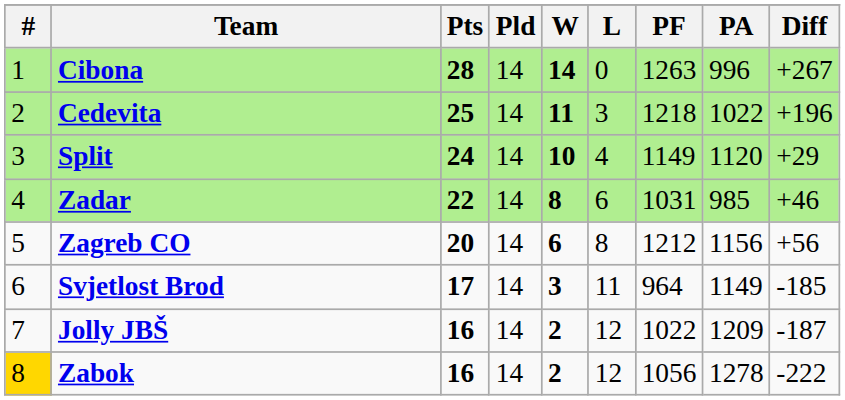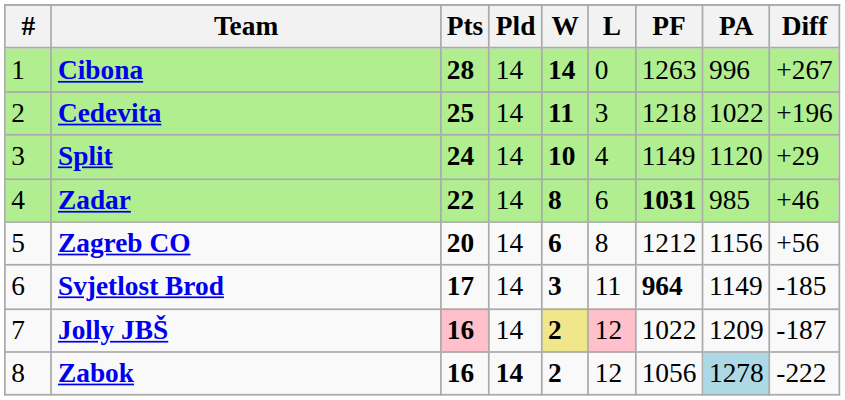(669, 199) normal -> (669, 199) bold
(662, 286) normal -> (662, 286) bold
(460, 329) no background -> (460, 329) pink background
(555, 329) no background -> (555, 329) khaki background
(609, 329) no background -> (609, 329) pink background
(18, 373) gold background -> (18, 373) no background
(510, 373) normal -> (510, 373) bold
(736, 373) no background -> (736, 373) lightblue background
